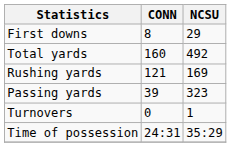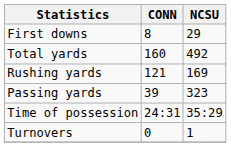rows swapped: (40, 113) <-> (73, 133)
